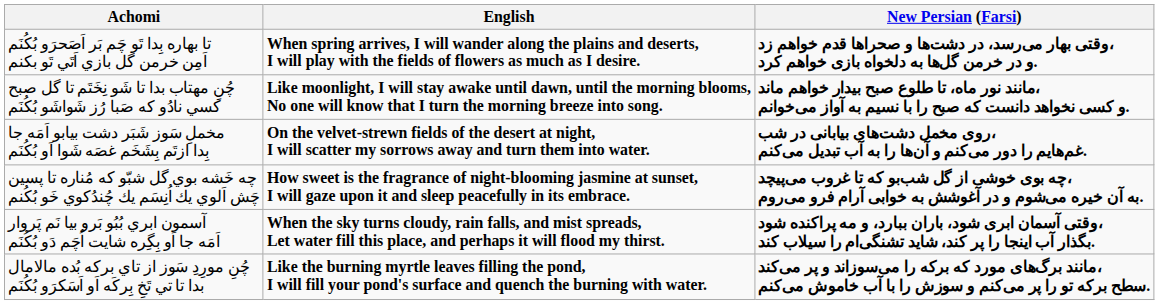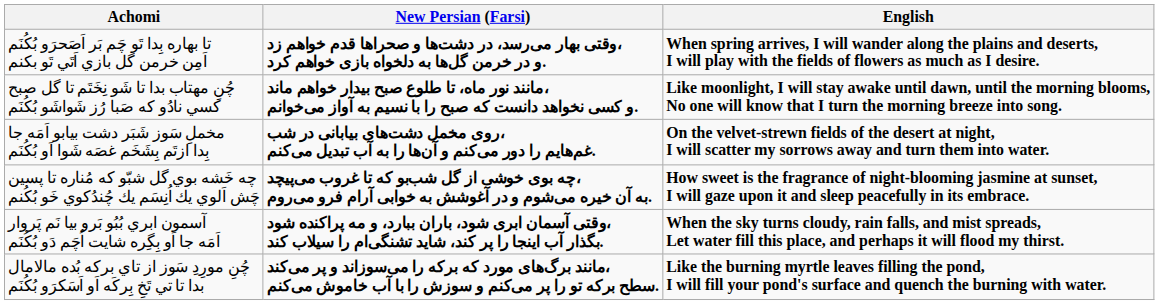columns swapped: (954, 17) <-> (509, 17)
